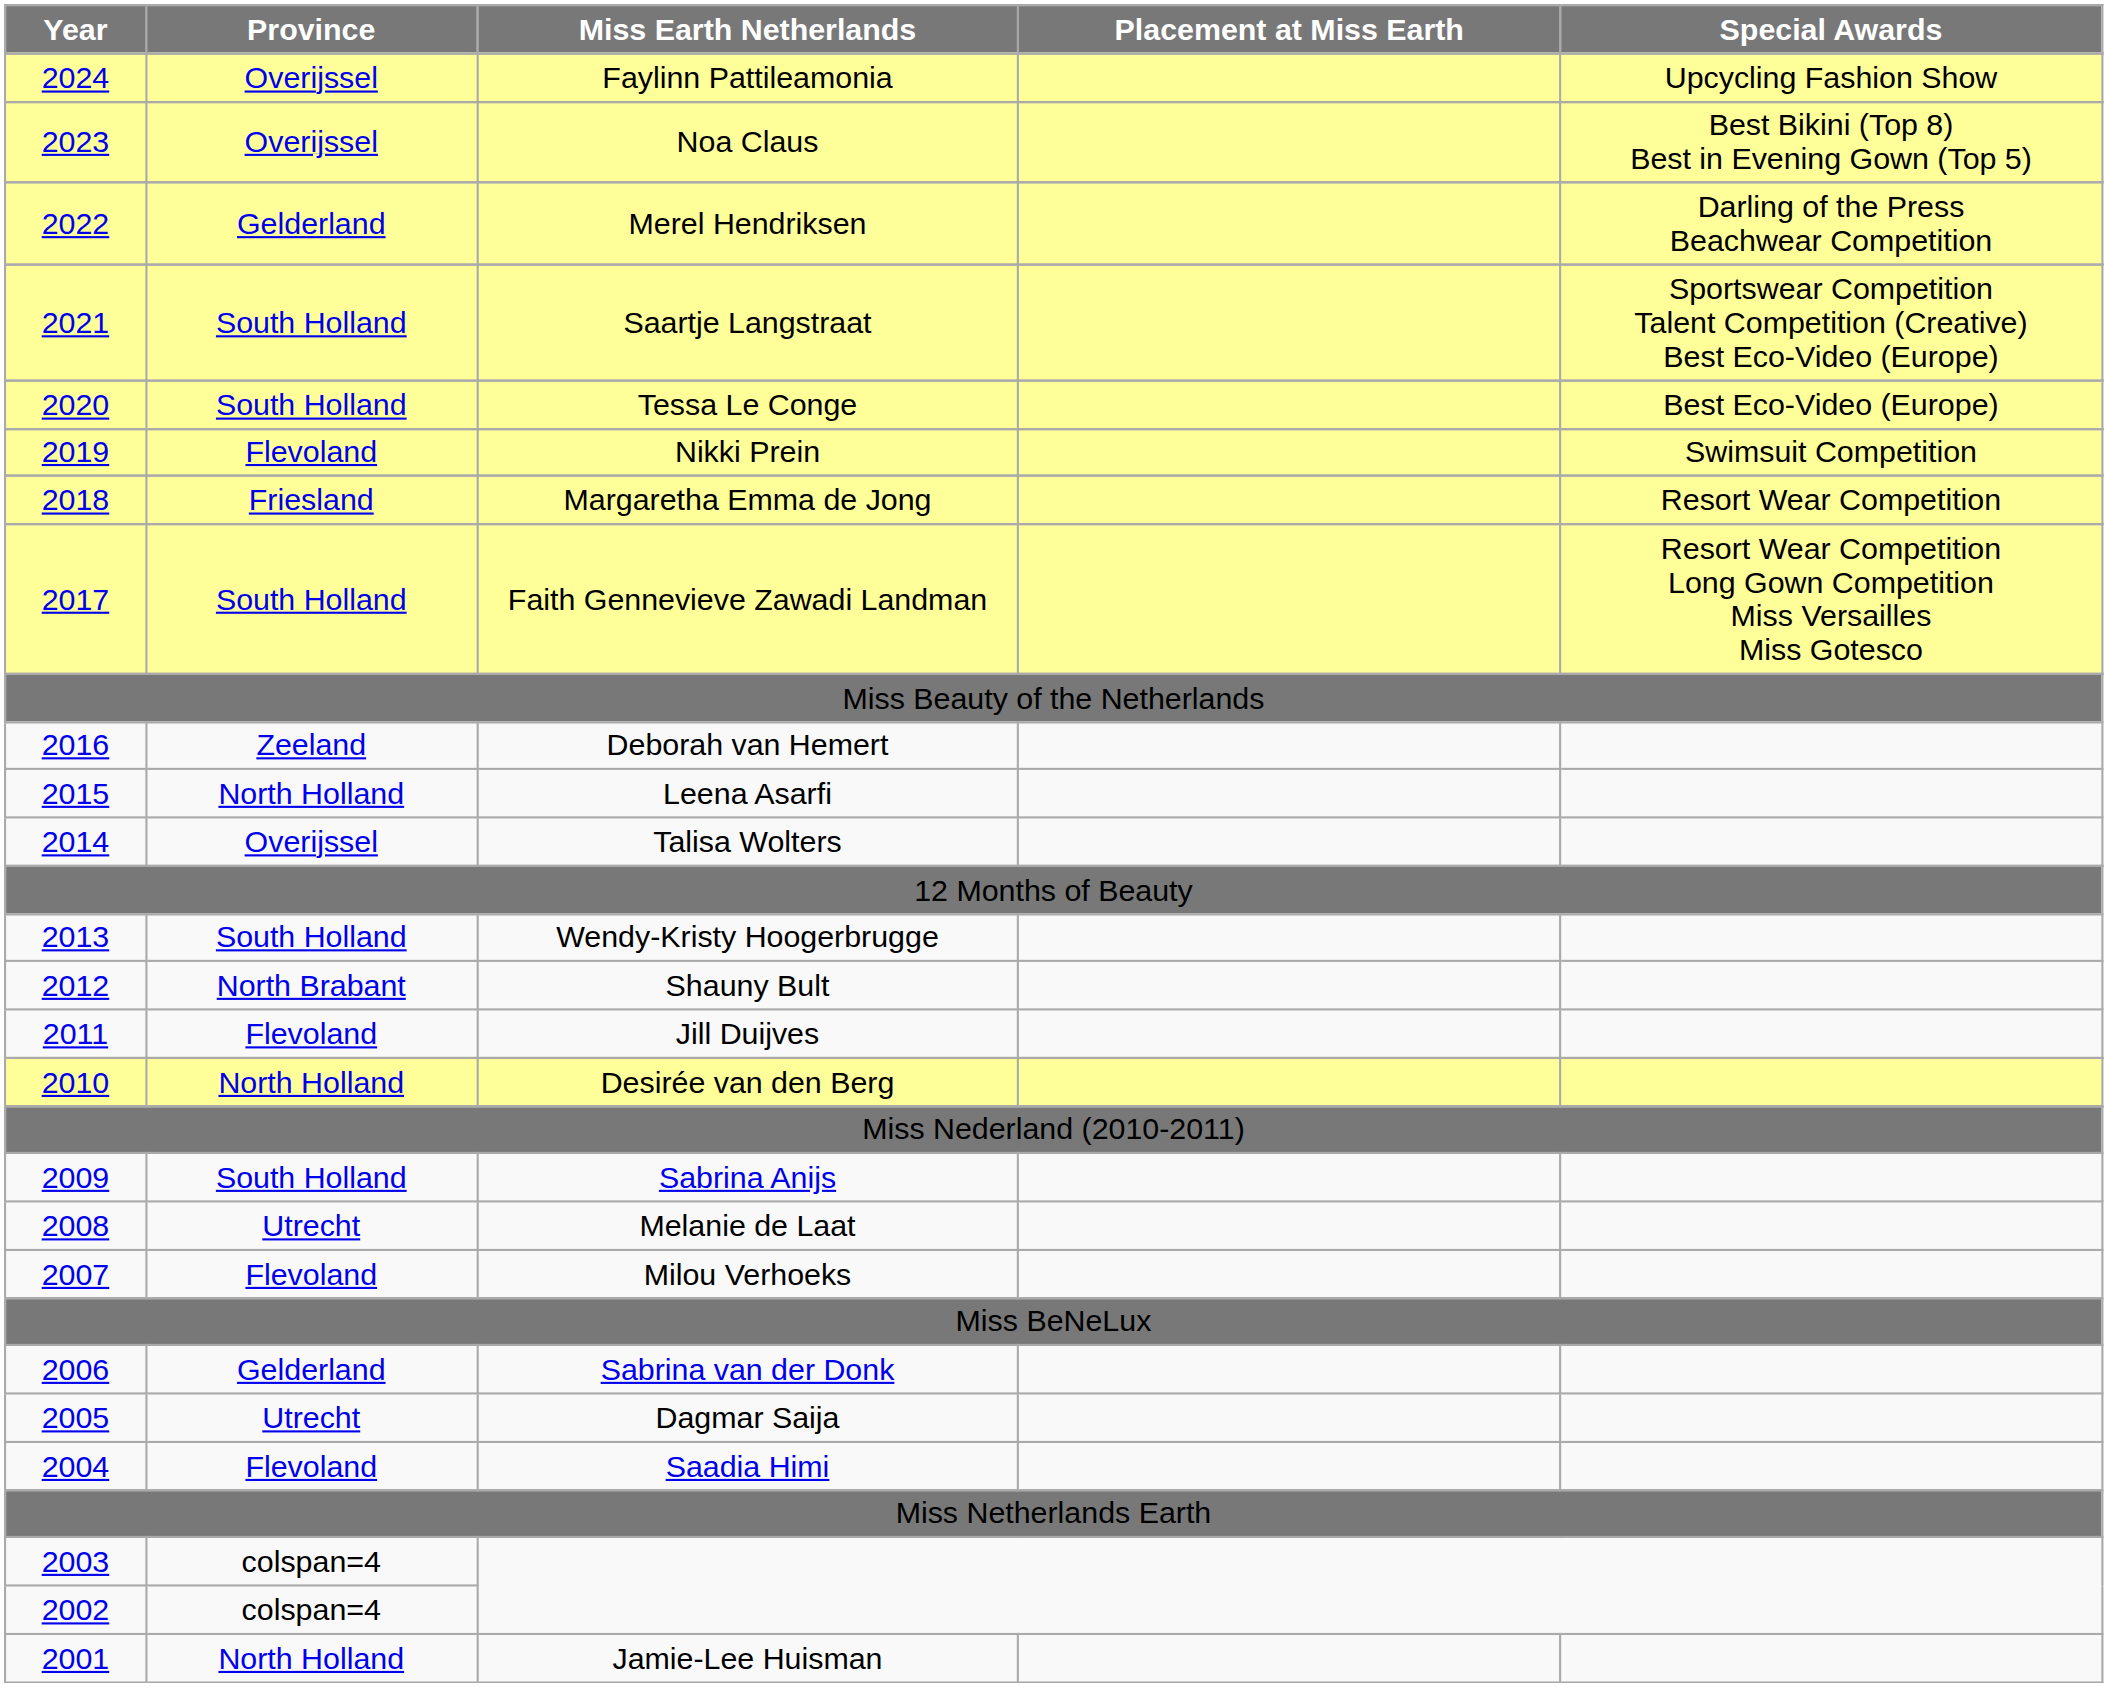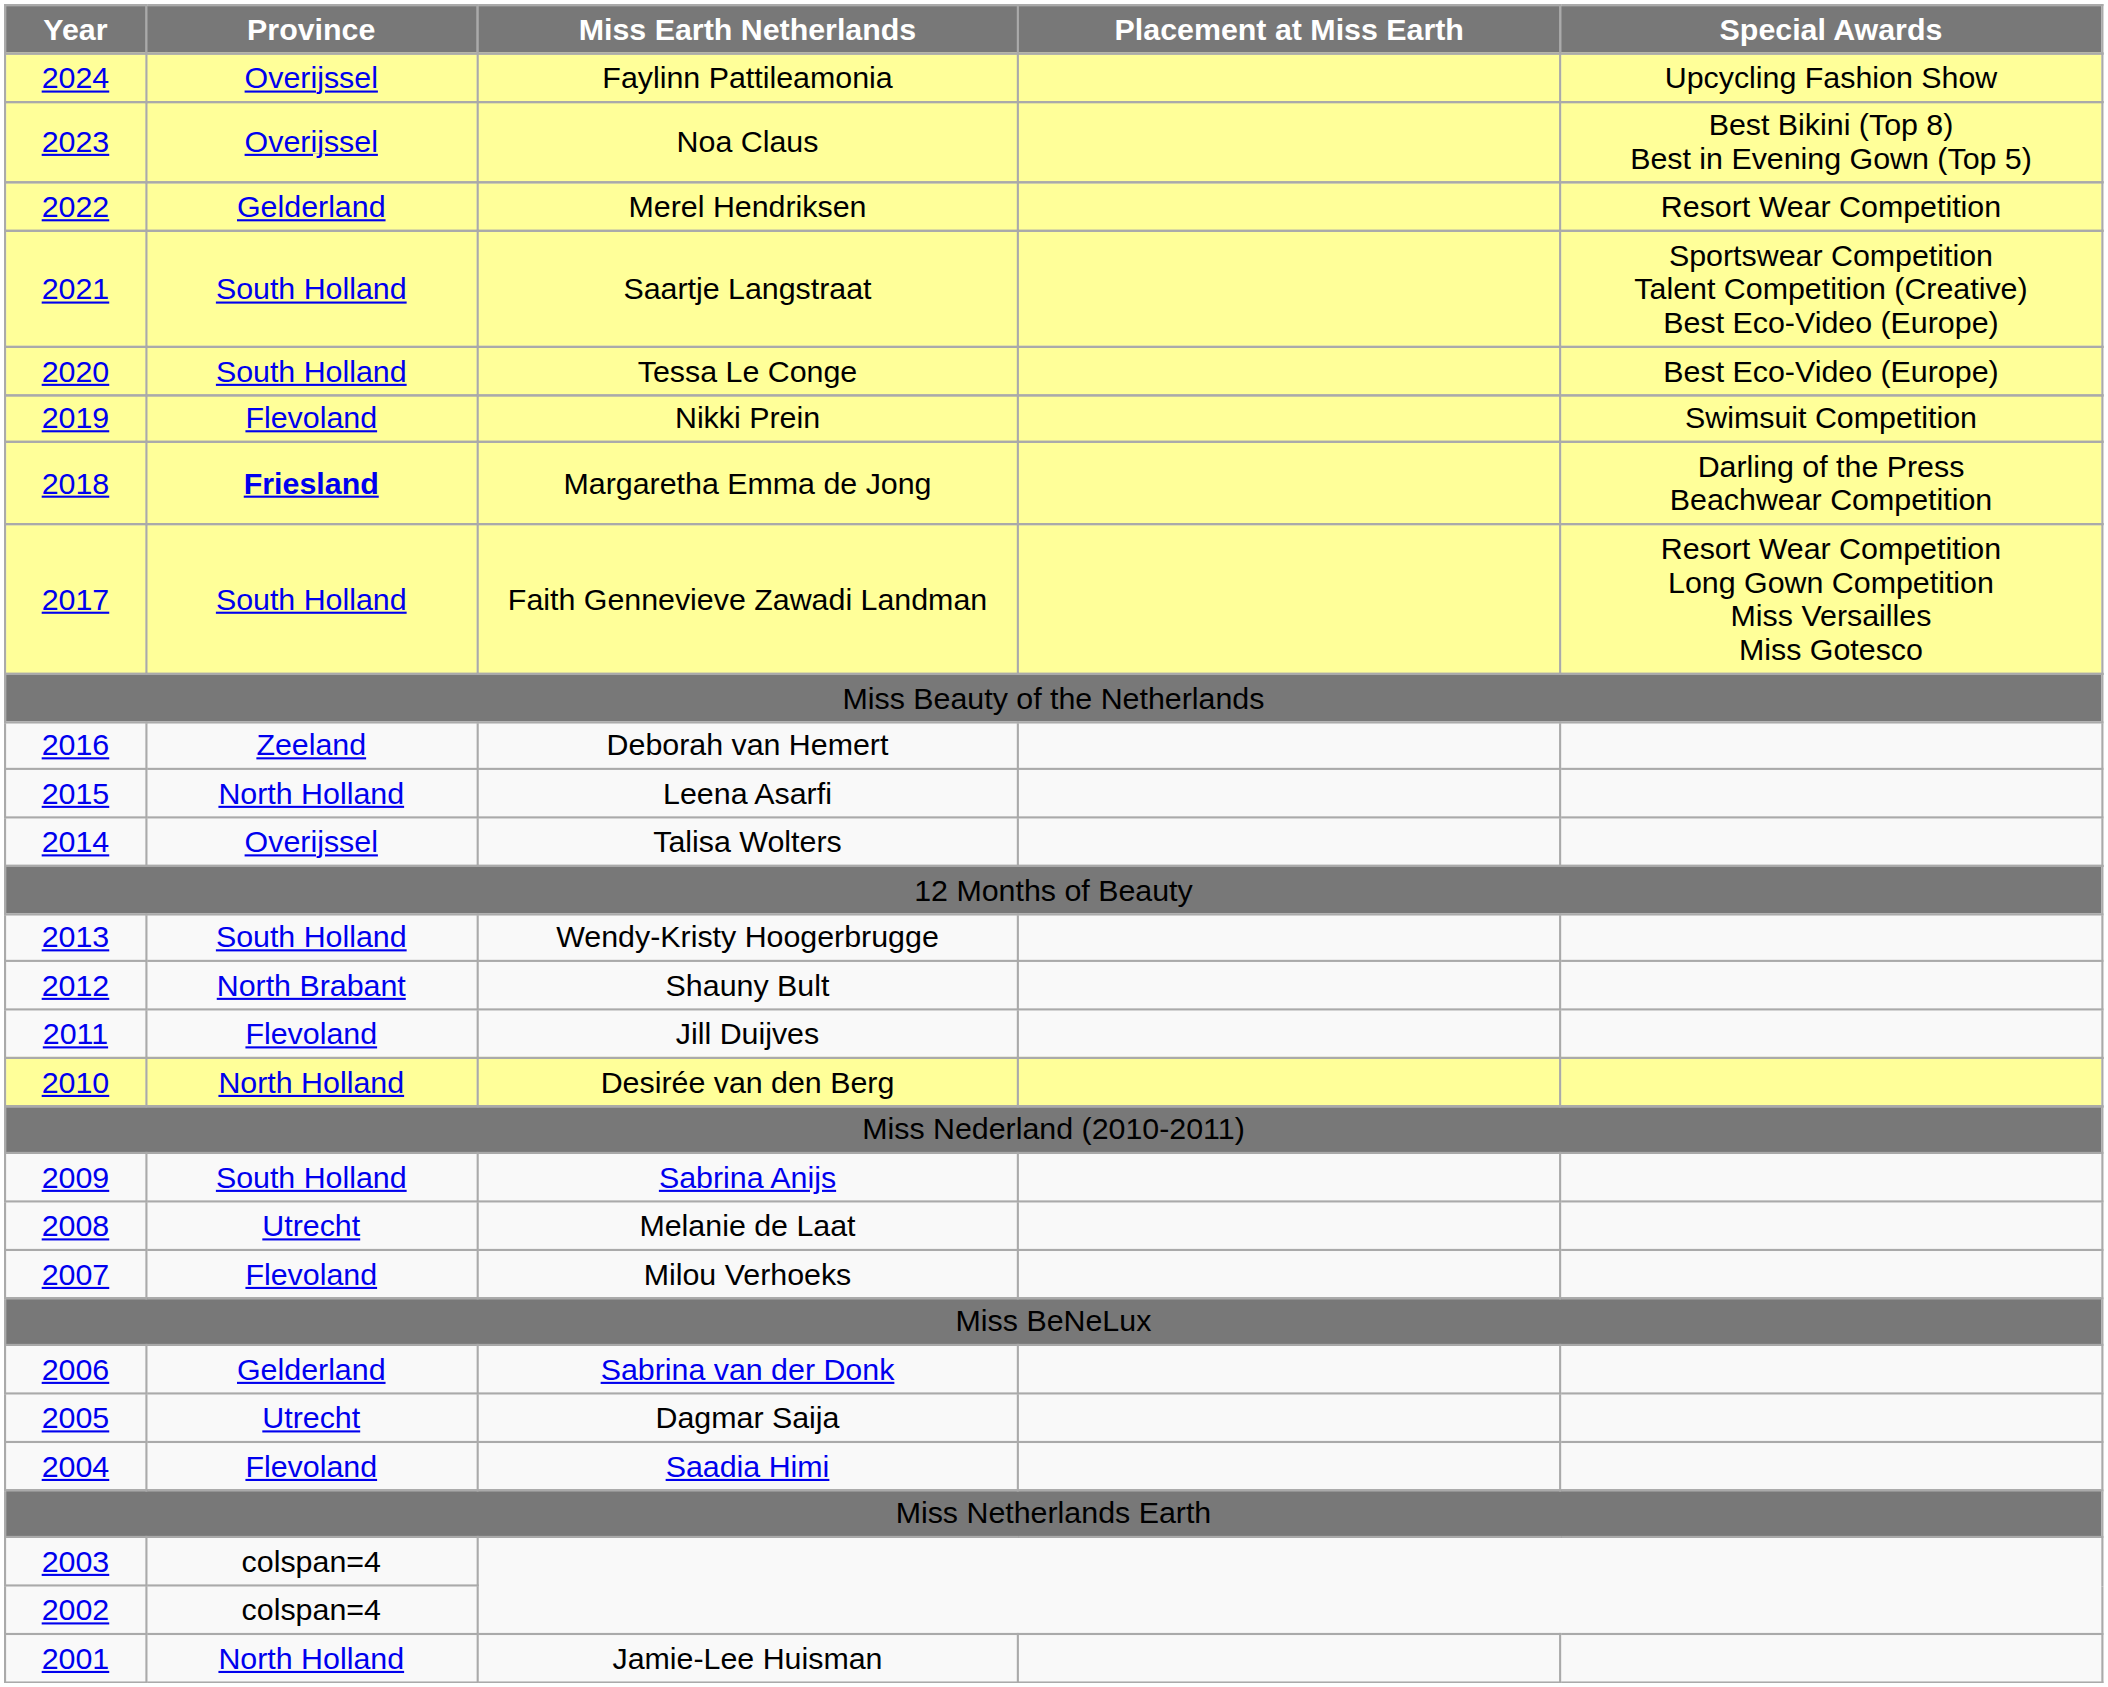(1831, 224) Darling of the Press Beachwear Competition -> (1831, 207) Resort Wear Competition
(311, 501) normal -> (311, 484) bold
(1831, 501) Resort Wear Competition -> (1831, 484) Darling of the Press Beachwear Competition
